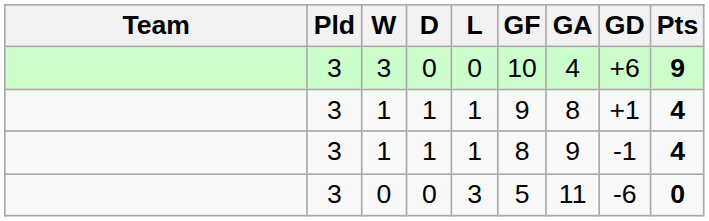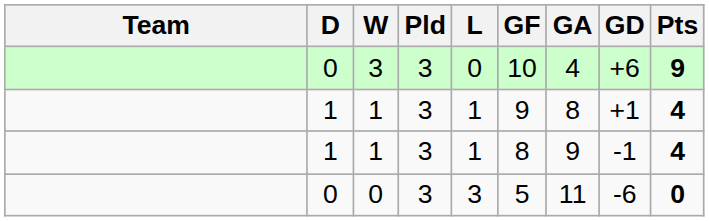columns swapped: (334, 25) <-> (429, 25)
